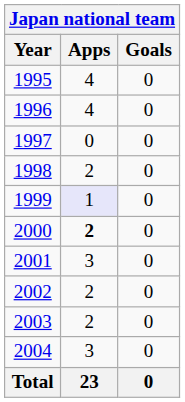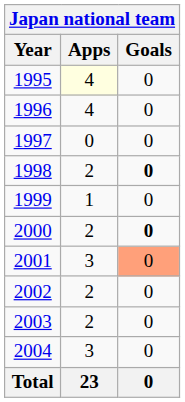(89, 79) no background -> (89, 79) lightyellow background
(149, 170) normal -> (149, 170) bold
(89, 200) lavender background -> (89, 200) no background
(89, 230) bold -> (89, 230) normal
(149, 230) normal -> (149, 230) bold
(149, 261) no background -> (149, 261) lightsalmon background
